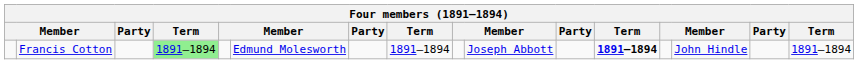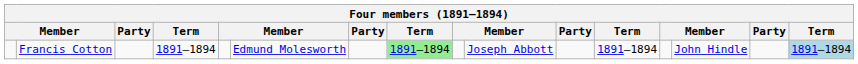(186, 49) lightgreen background -> (186, 49) no background
(420, 49) no background -> (420, 49) lightgreen background
(627, 49) bold -> (627, 49) normal
(821, 49) no background -> (821, 49) lightblue background
